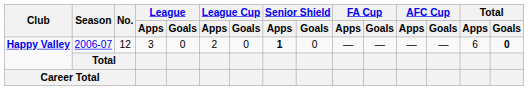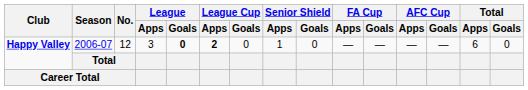(183, 45) normal -> (183, 45) bold
(214, 45) normal -> (214, 45) bold
(279, 45) bold -> (279, 45) normal
(507, 45) bold -> (507, 45) normal
